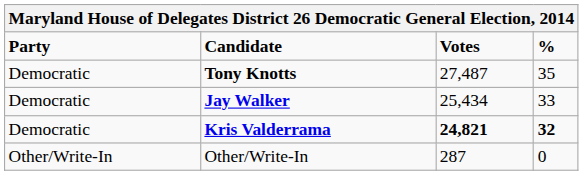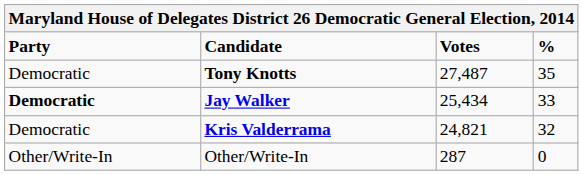(49, 101) normal -> (52, 101) bold
(464, 128) bold -> (464, 128) normal
(546, 128) bold -> (546, 128) normal
